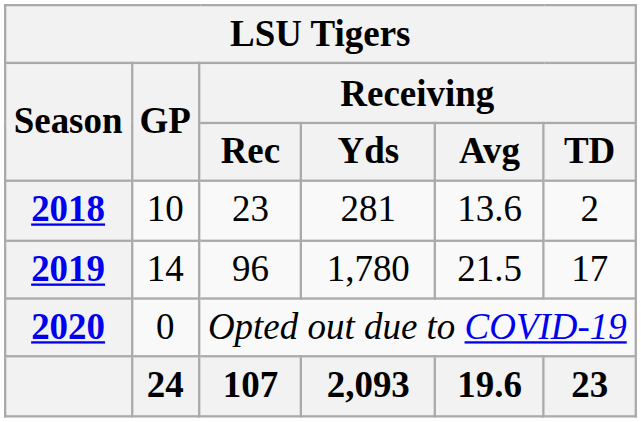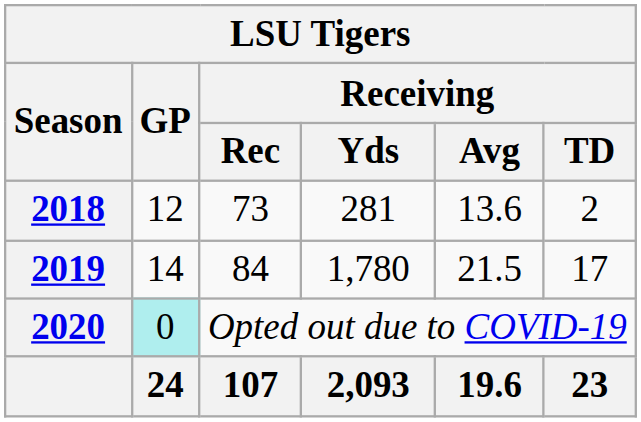(165, 209) 10 -> (165, 209) 12
(250, 209) 23 -> (250, 209) 73
(250, 268) 96 -> (250, 268) 84
(165, 326) no background -> (165, 326) paleturquoise background
